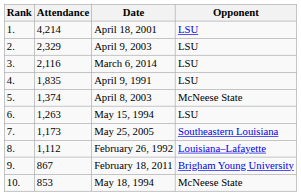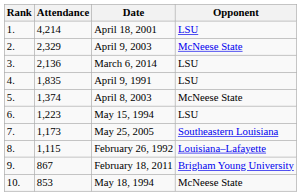(188, 47) LSU -> (210, 47) McNeese State
(49, 64) 2,116 -> (49, 64) 2,136
(49, 115) 1,263 -> (49, 115) 1,223
(49, 149) 1,112 -> (49, 149) 1,115
